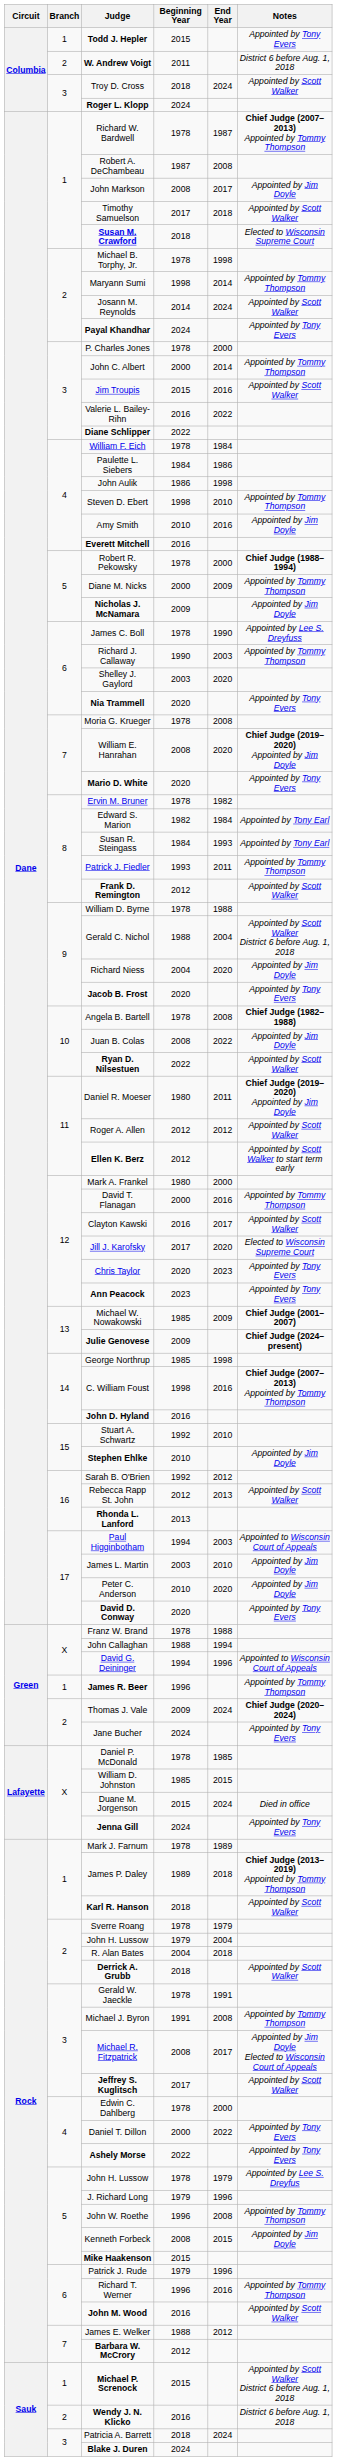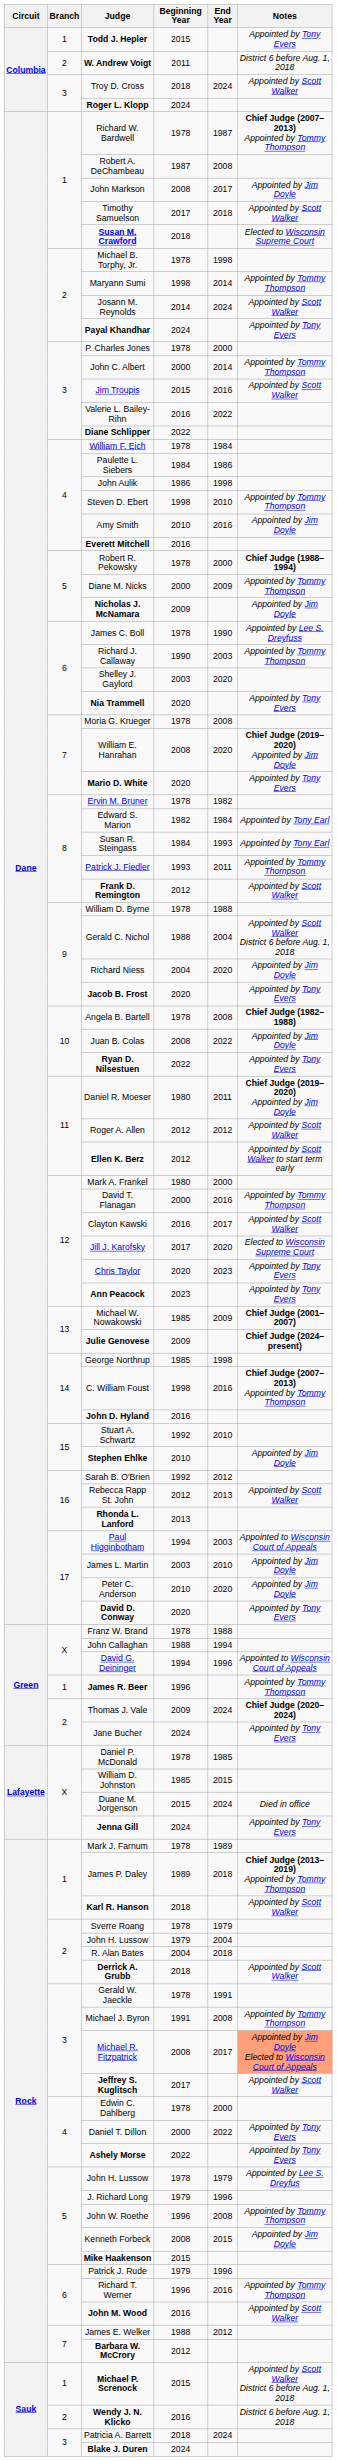(285, 1064) Appointed by Scott Walker -> (285, 1064) Appointed by Tony Evers
(285, 2052) no background -> (285, 2052) lightsalmon background
